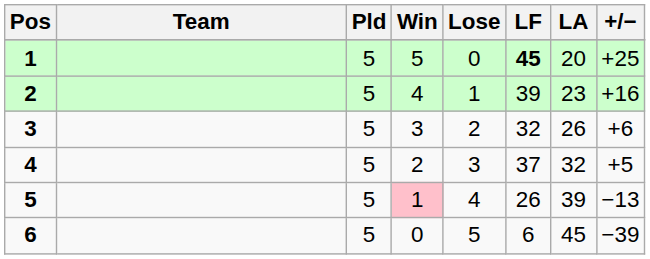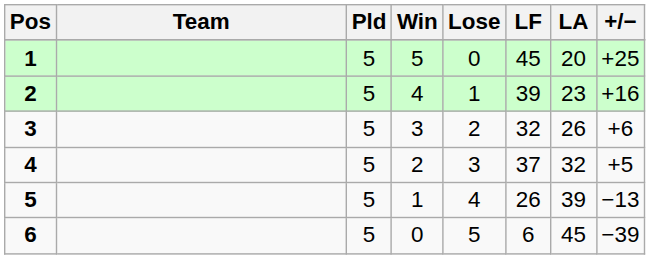(528, 57) bold -> (528, 57) normal
(417, 199) pink background -> (417, 199) no background
